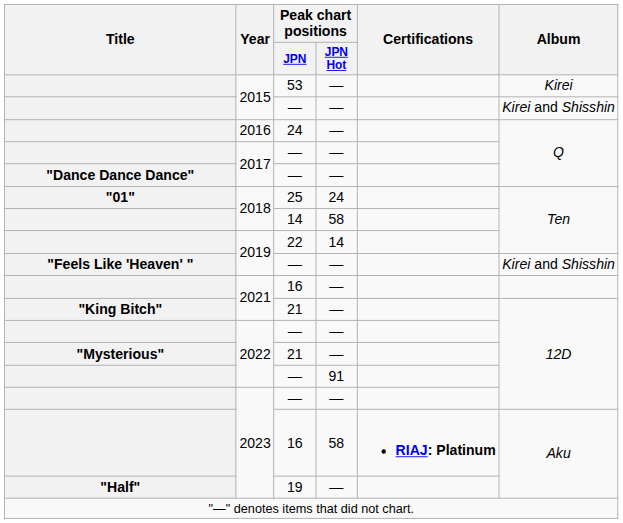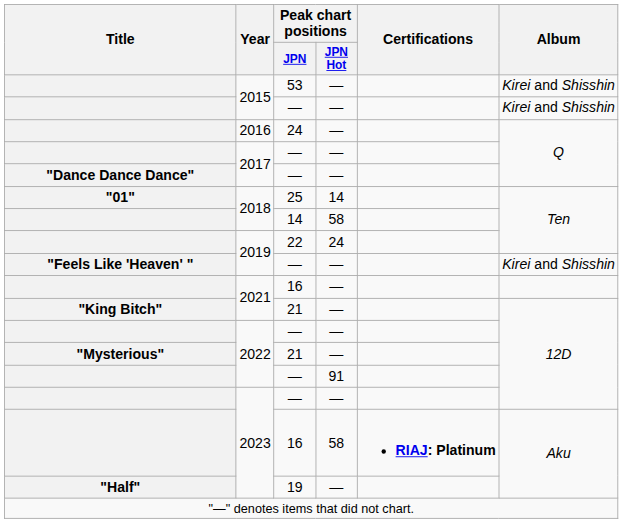(559, 85) Kirei -> (559, 85) Kirei and Shisshin
(336, 197) 24 -> (336, 197) 14
(336, 242) 14 -> (336, 242) 24
